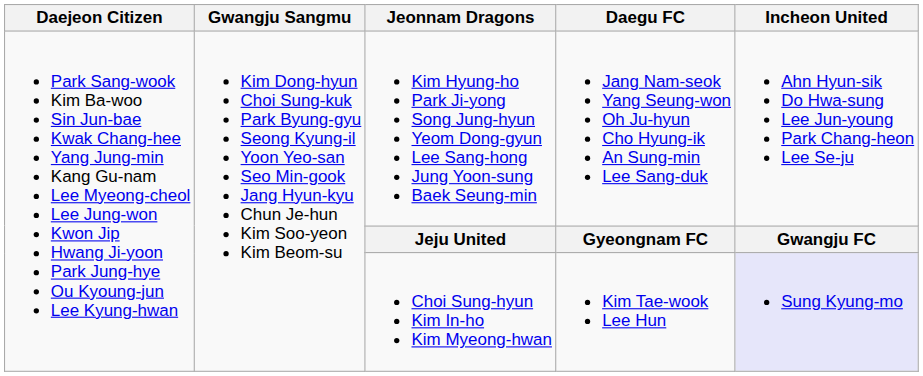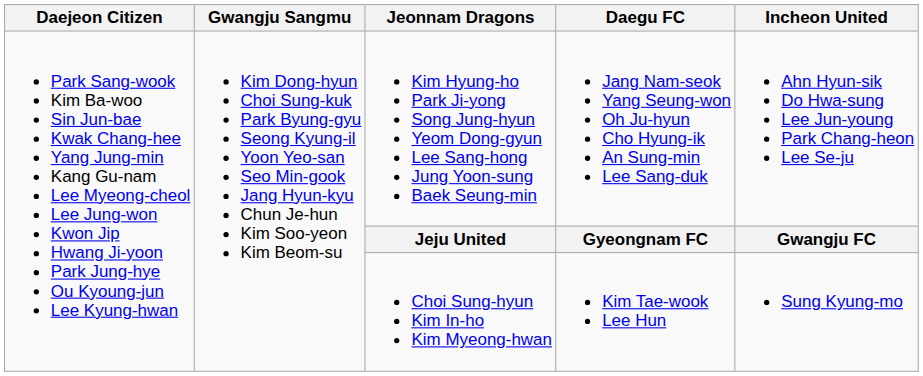(827, 302) lavender background -> (827, 302) no background
